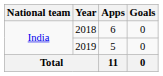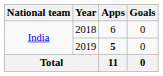(113, 46) normal -> (113, 46) bold
